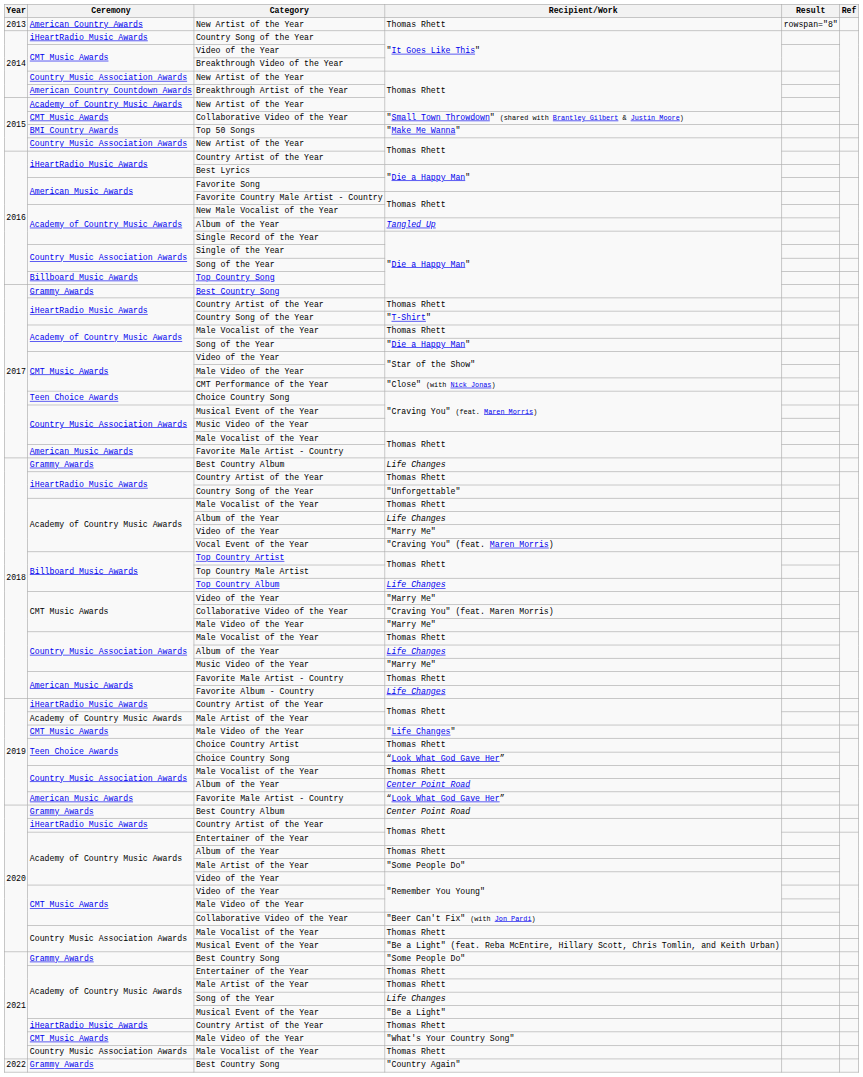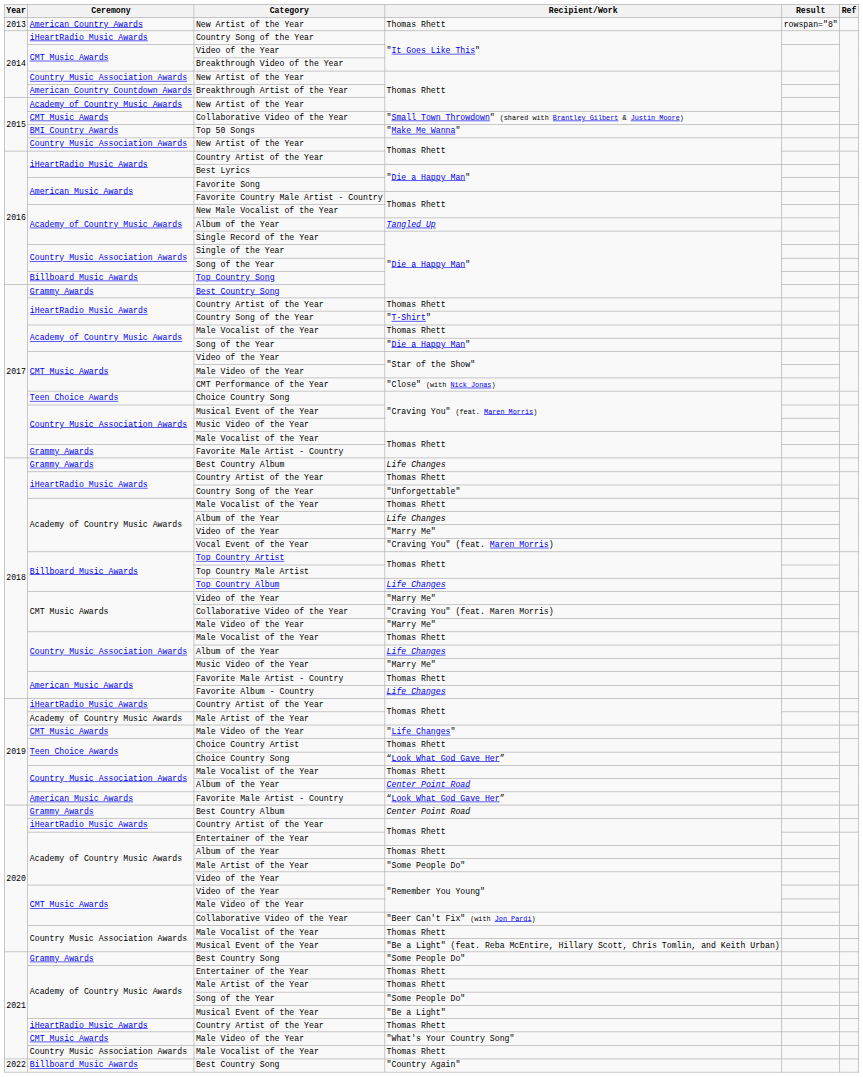(81, 451) American Music Awards -> (62, 451) Grammy Awards
(416, 999) Life Changes -> (426, 999) "Some People Do"
(62, 1065) Grammy Awards -> (84, 1065) Billboard Music Awards
